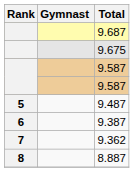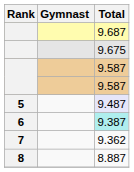(112, 104) no background -> (112, 104) lavender background
(112, 122) no background -> (112, 122) paleturquoise background
